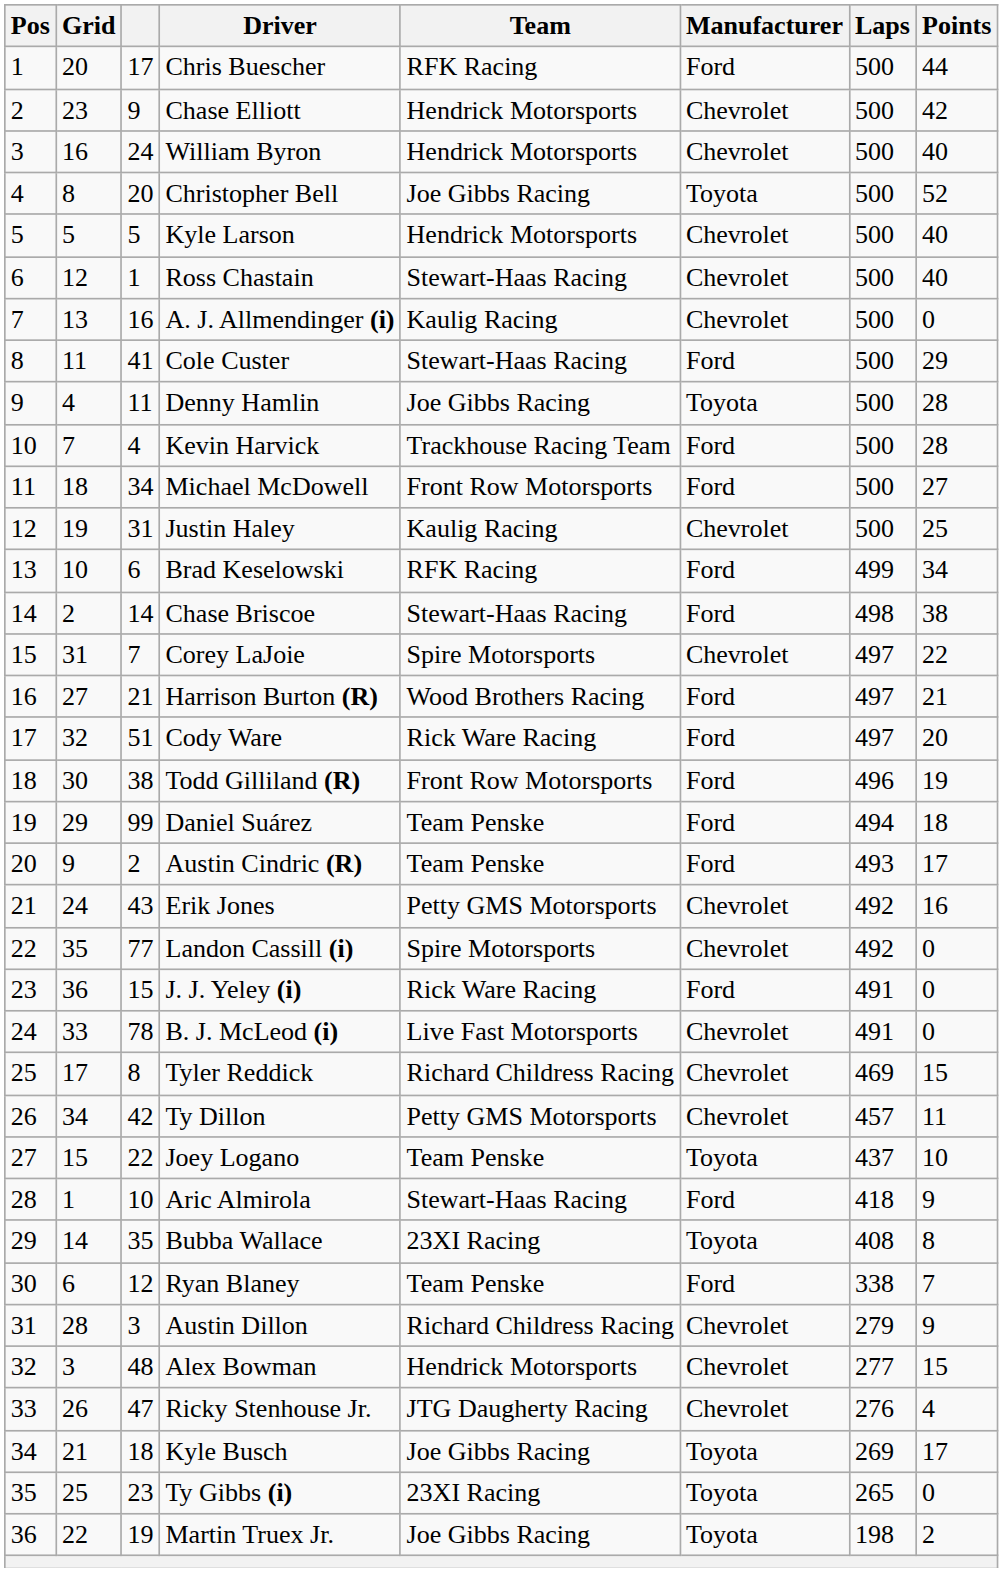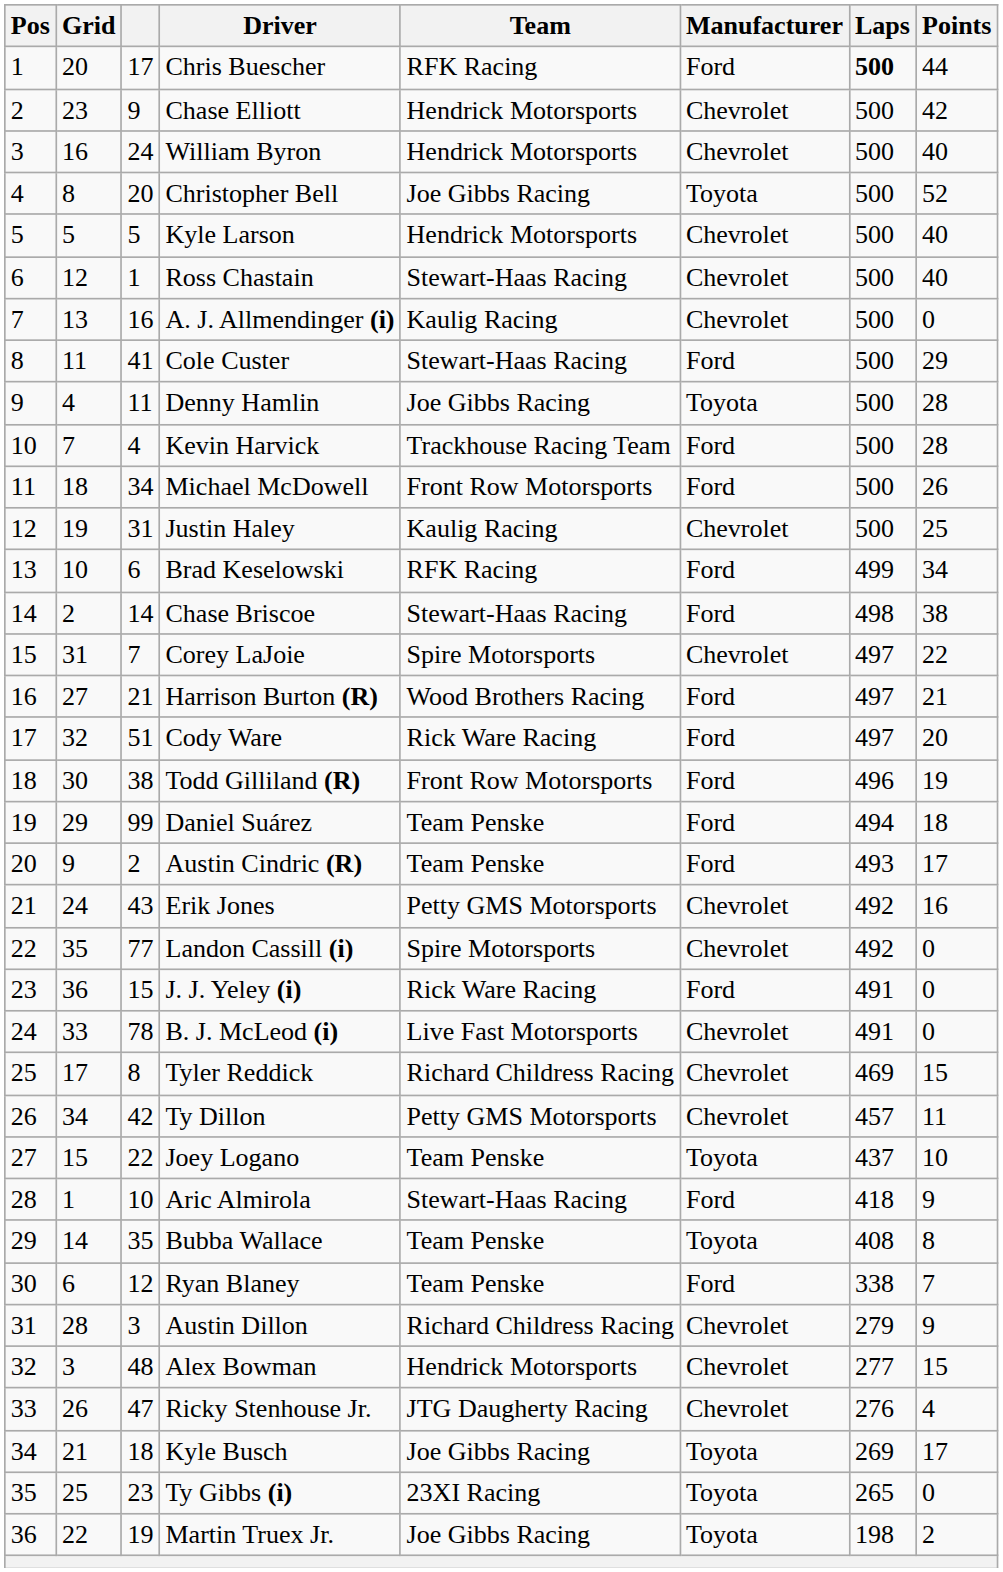(875, 67) normal -> (875, 67) bold
(935, 486) 27 -> (935, 486) 26
(473, 1240) 23XI Racing -> (475, 1240) Team Penske
